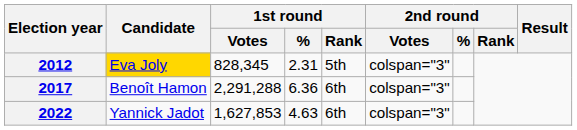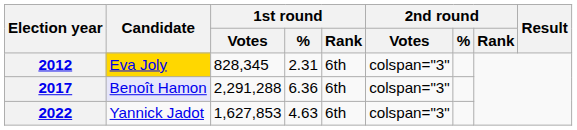(336, 64) 5th -> (336, 64) 6th
(158, 88) no background -> (158, 88) lavender background
